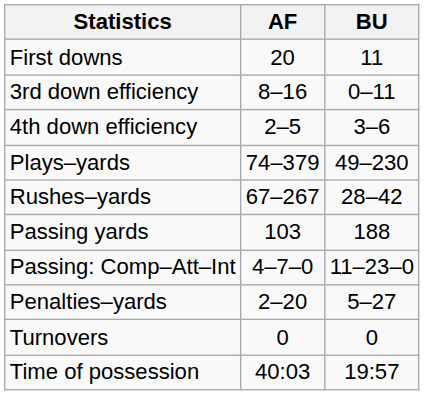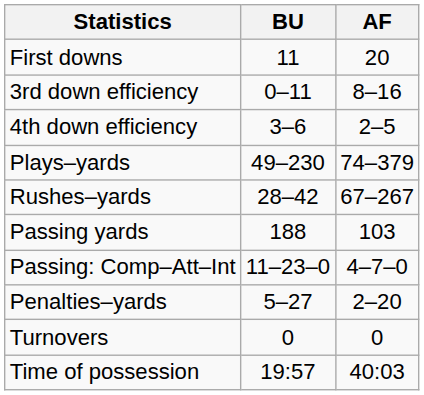columns swapped: (372, 22) <-> (283, 22)
